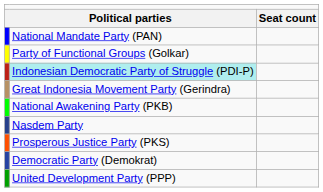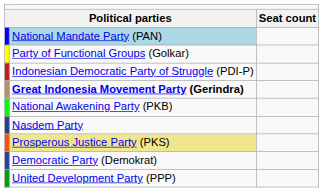(87, 36) no background -> (87, 36) lightblue background
(133, 71) paleturquoise background -> (133, 71) no background
(121, 89) normal -> (128, 89) bold
(91, 142) no background -> (91, 142) khaki background
